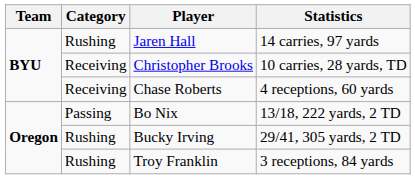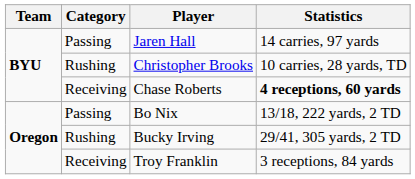(90, 40) Rushing -> (88, 40) Passing
(96, 64) Receiving -> (90, 64) Rushing
(327, 89) normal -> (330, 89) bold
(90, 161) Rushing -> (96, 161) Receiving
